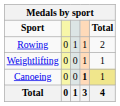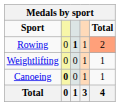(75, 44) normal -> (75, 44) bold
(103, 44) no background -> (103, 44) lightsalmon background
(66, 76) normal -> (66, 76) bold
(85, 76) bold -> (85, 76) normal
(103, 76) khaki background -> (103, 76) no background
